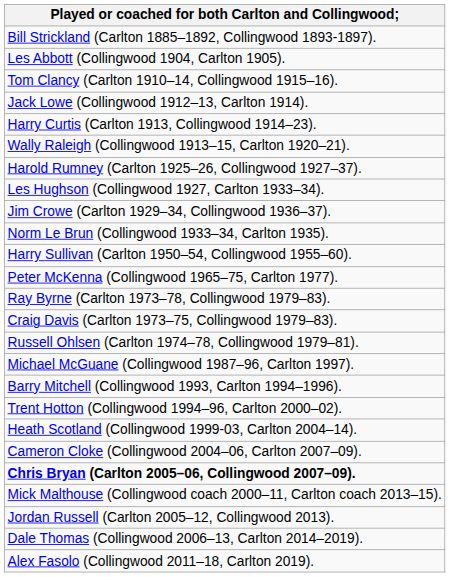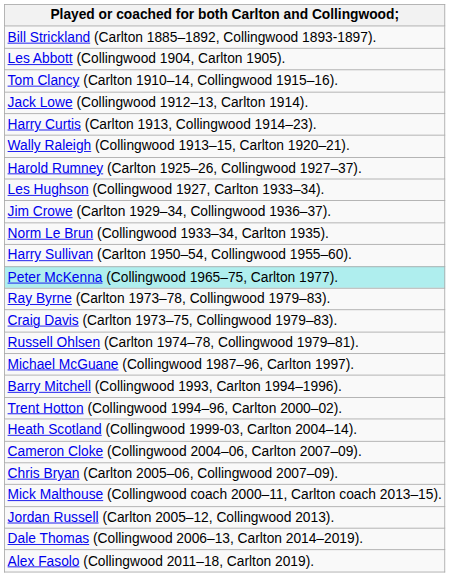(173, 277) no background -> (173, 277) paleturquoise background
(182, 473) bold -> (173, 473) normal
